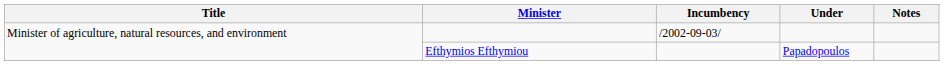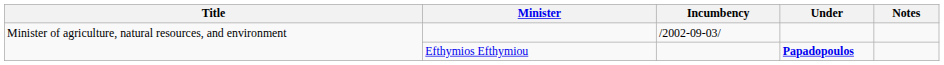(816, 51) normal -> (818, 51) bold
